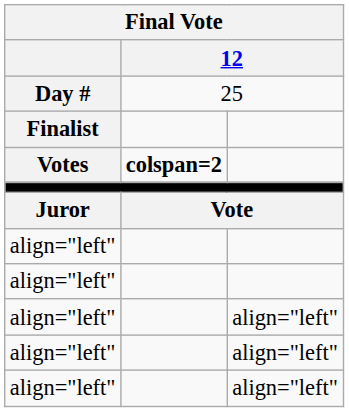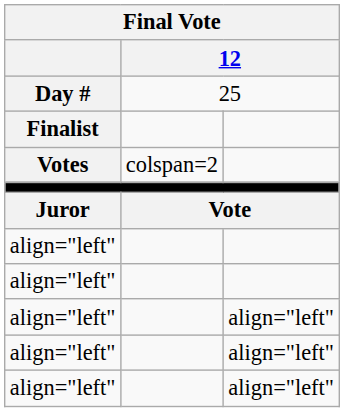(174, 164) bold -> (172, 164) normal
